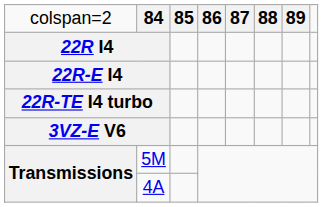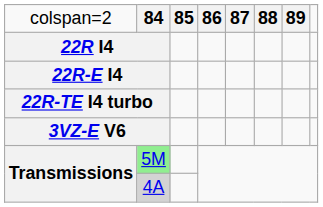(154, 159) no background -> (154, 159) lightgreen background
(154, 187) no background -> (154, 187) lightgrey background
